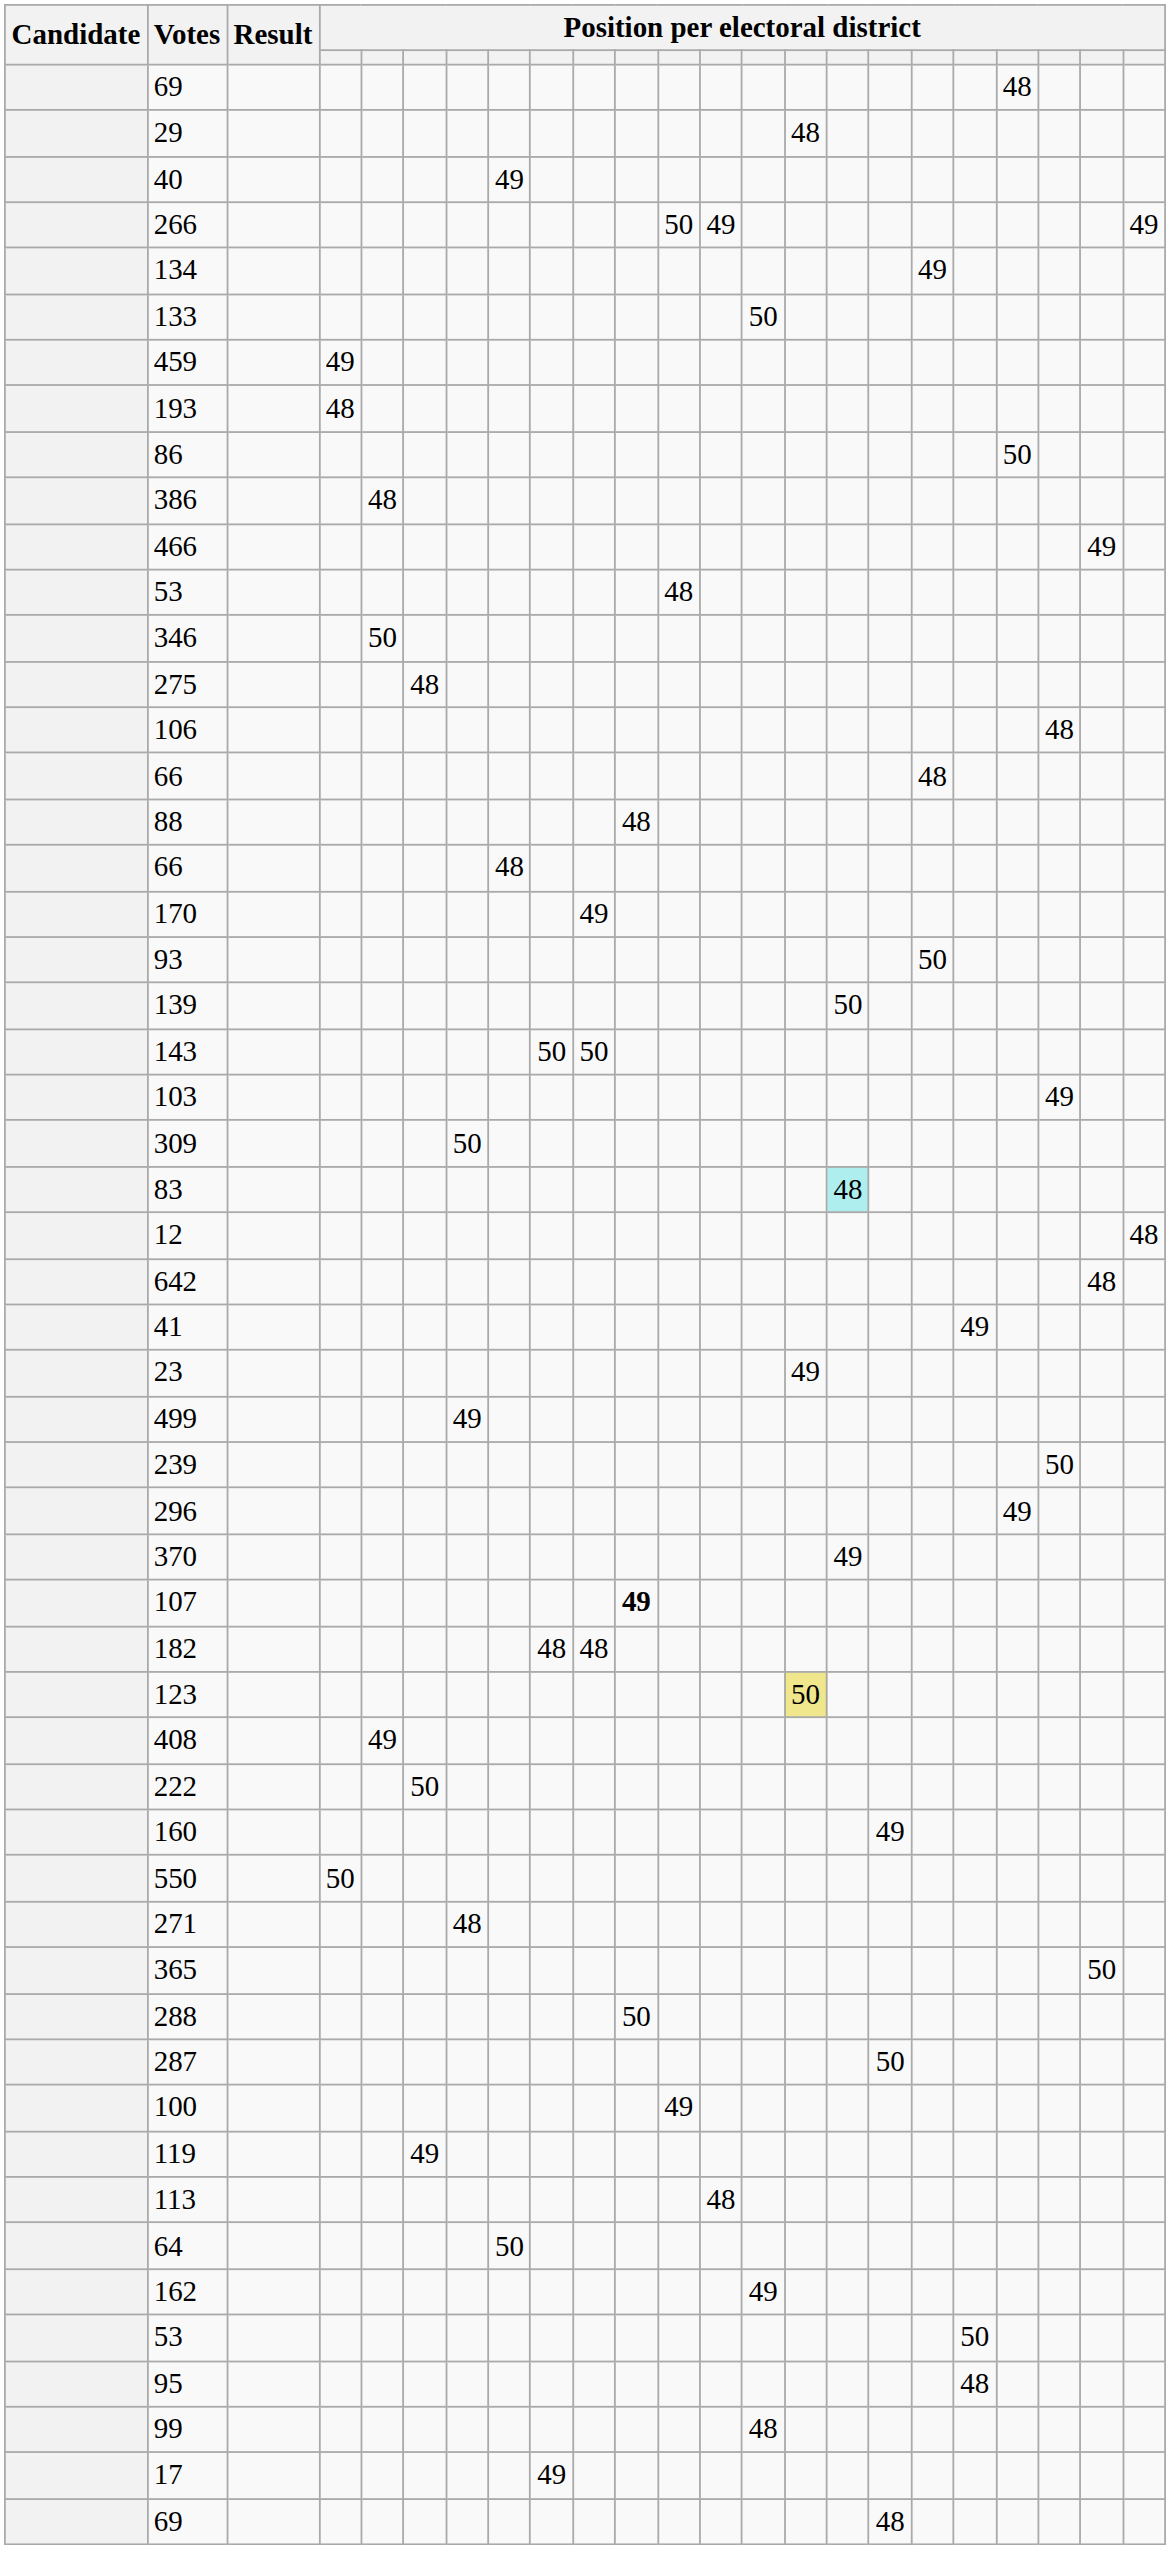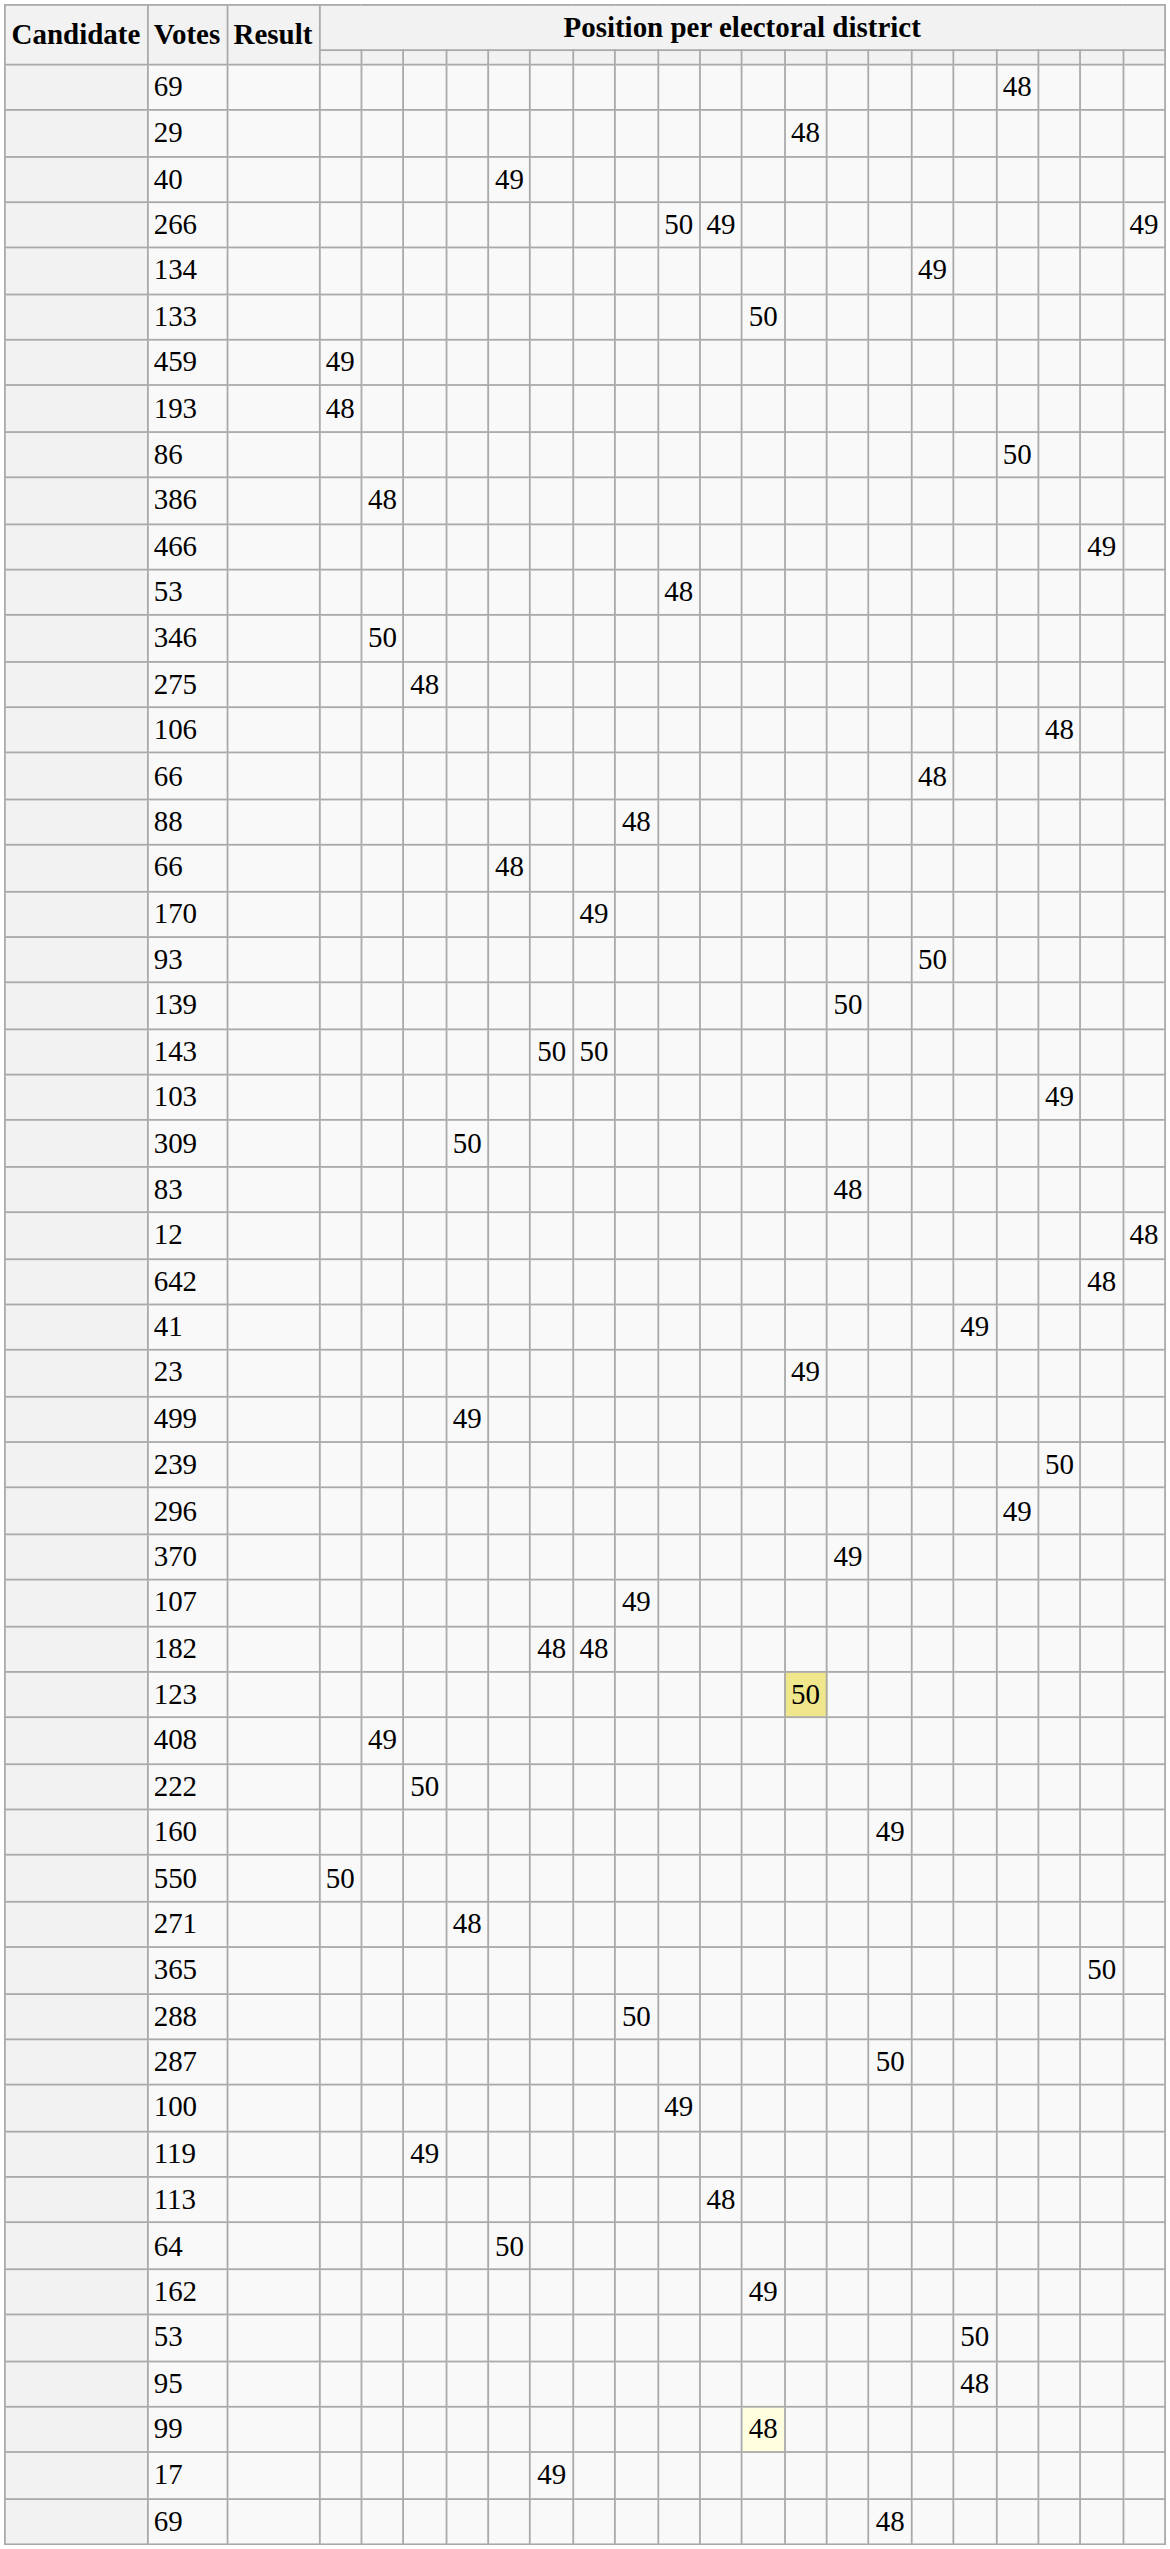(848, 1189) paleturquoise background -> (848, 1189) no background
(636, 1602) bold -> (636, 1602) normal
(763, 2429) no background -> (763, 2429) lightyellow background
